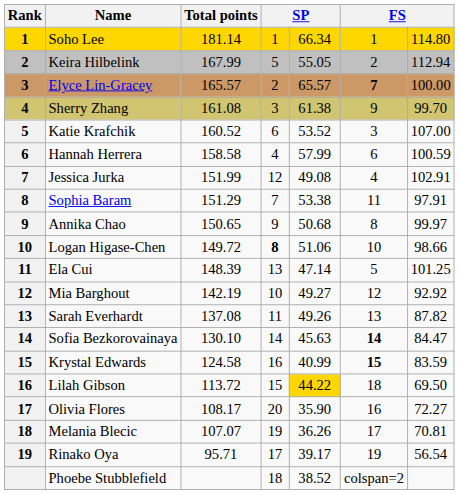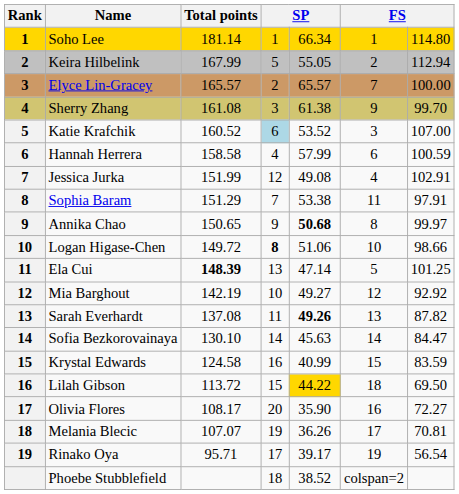(374, 85) bold -> (374, 85) normal
(275, 131) no background -> (275, 131) lightblue background
(315, 223) normal -> (315, 223) bold
(221, 270) normal -> (221, 270) bold
(315, 316) normal -> (315, 316) bold
(374, 339) bold -> (374, 339) normal
(374, 362) bold -> (374, 362) normal
